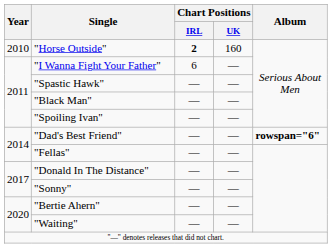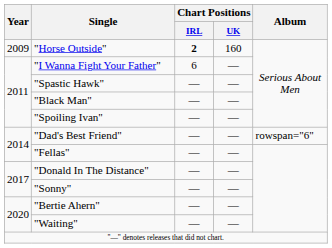(18, 48) 2010 -> (18, 48) 2009
(288, 135) bold -> (285, 135) normal
